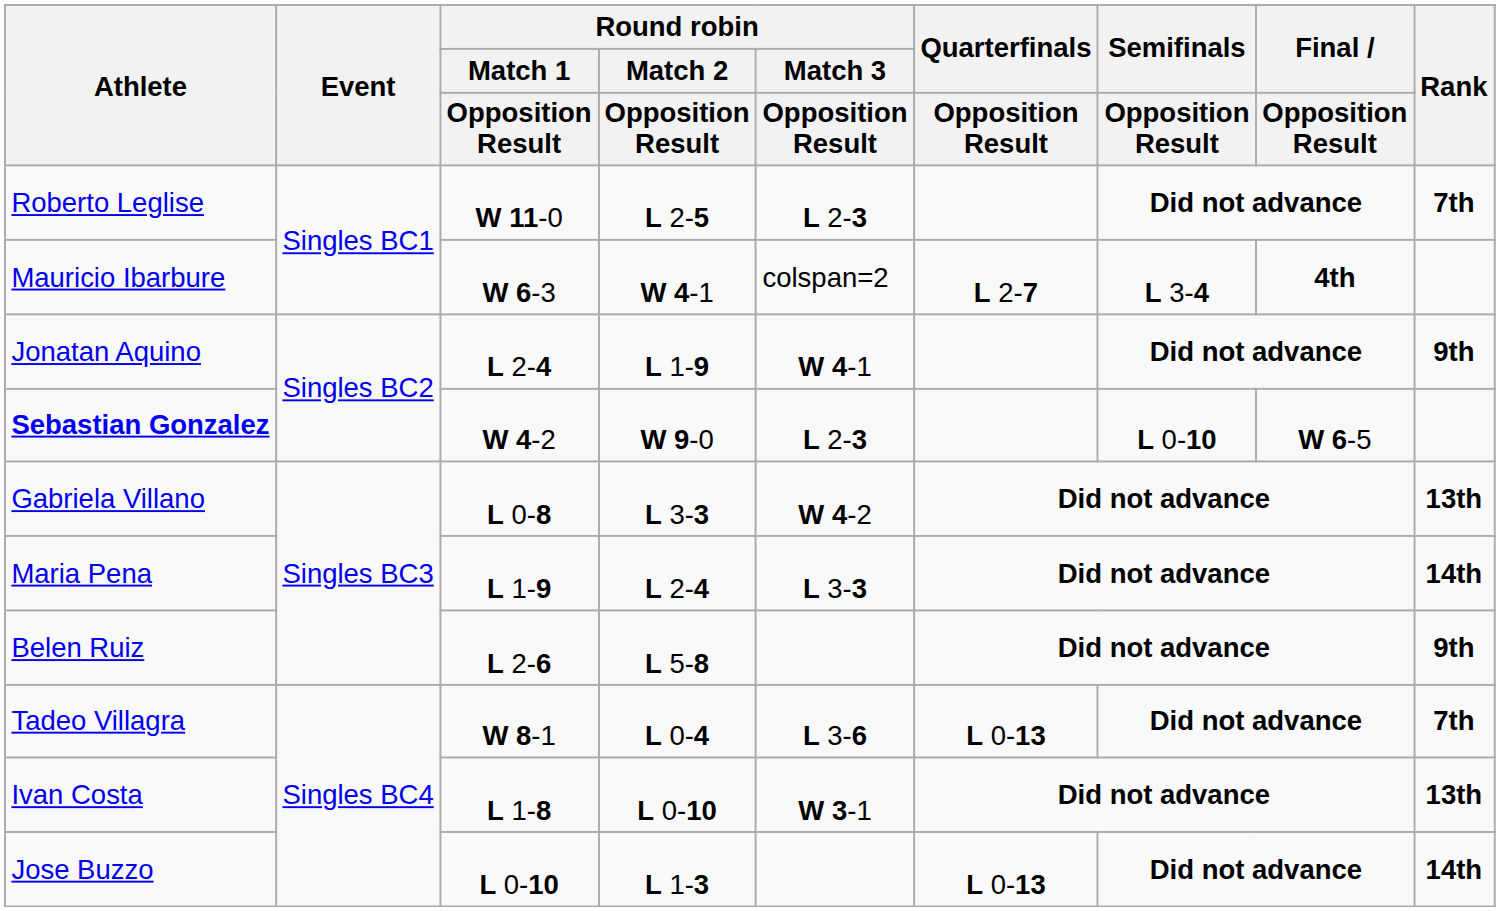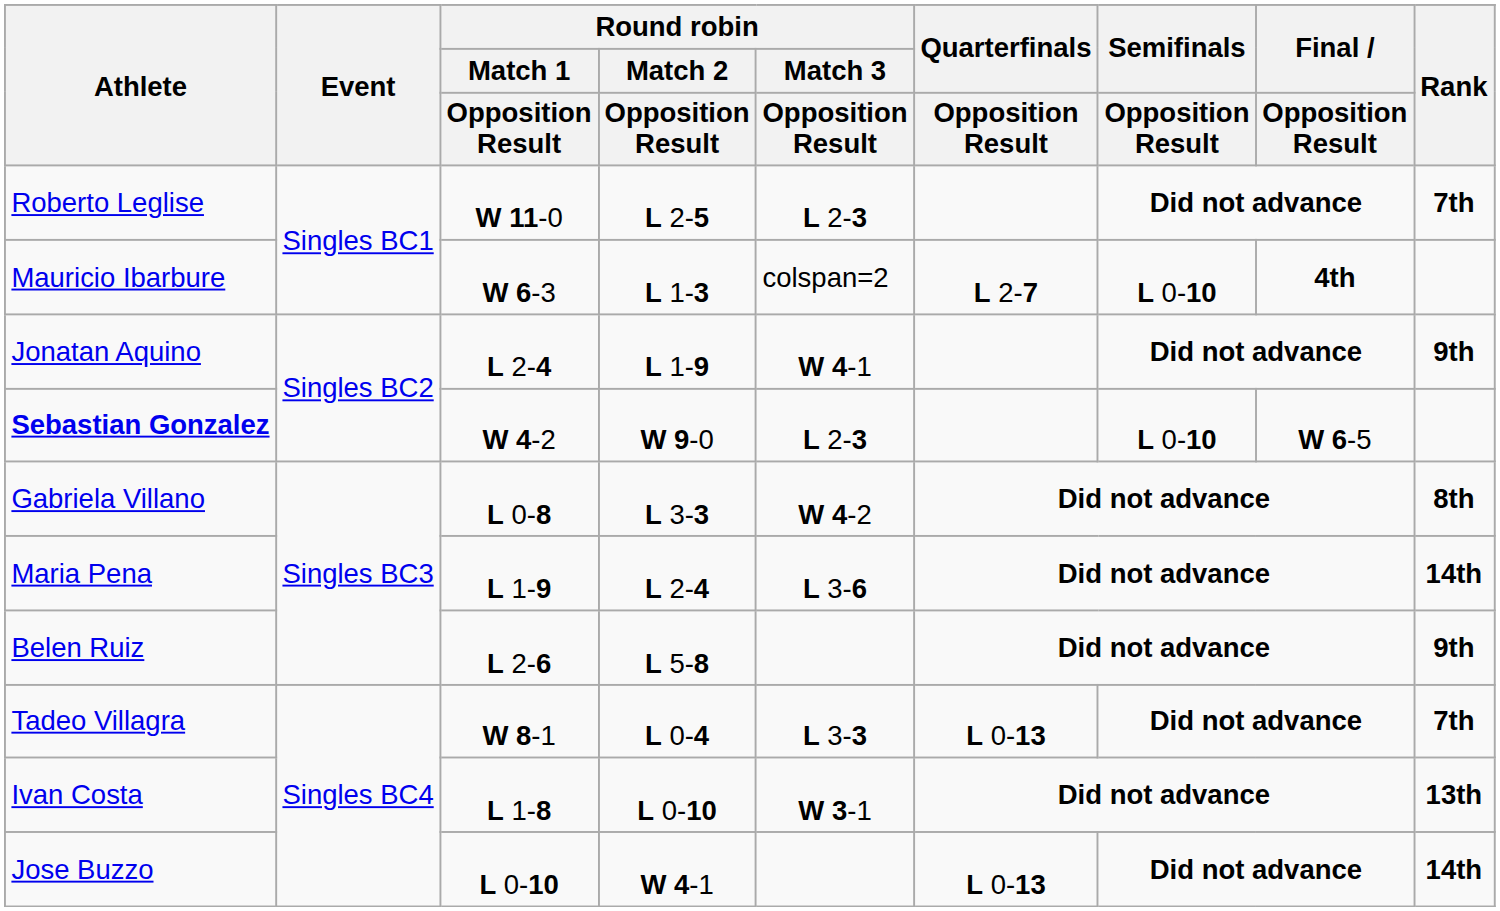(677, 293) W 4-1 -> (677, 293) L 1-3
(1177, 293) L 3-4 -> (1177, 293) L 0-10
(1454, 499) 13th -> (1454, 499) 8th
(835, 589) L 3-3 -> (835, 589) L 3-6
(835, 737) L 3-6 -> (835, 737) L 3-3
(677, 885) L 1-3 -> (677, 885) W 4-1
